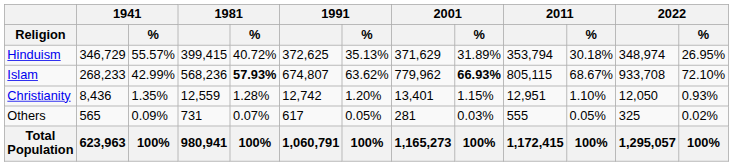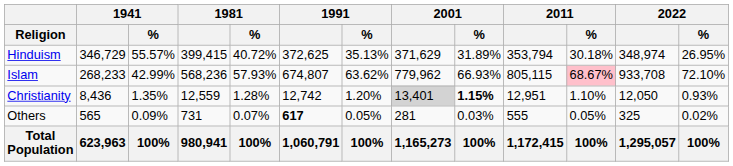(255, 75) bold -> (255, 75) normal
(479, 75) bold -> (479, 75) normal
(591, 75) no background -> (591, 75) pink background
(414, 95) no background -> (414, 95) lightgrey background
(476, 95) normal -> (476, 95) bold
(293, 116) normal -> (293, 116) bold
